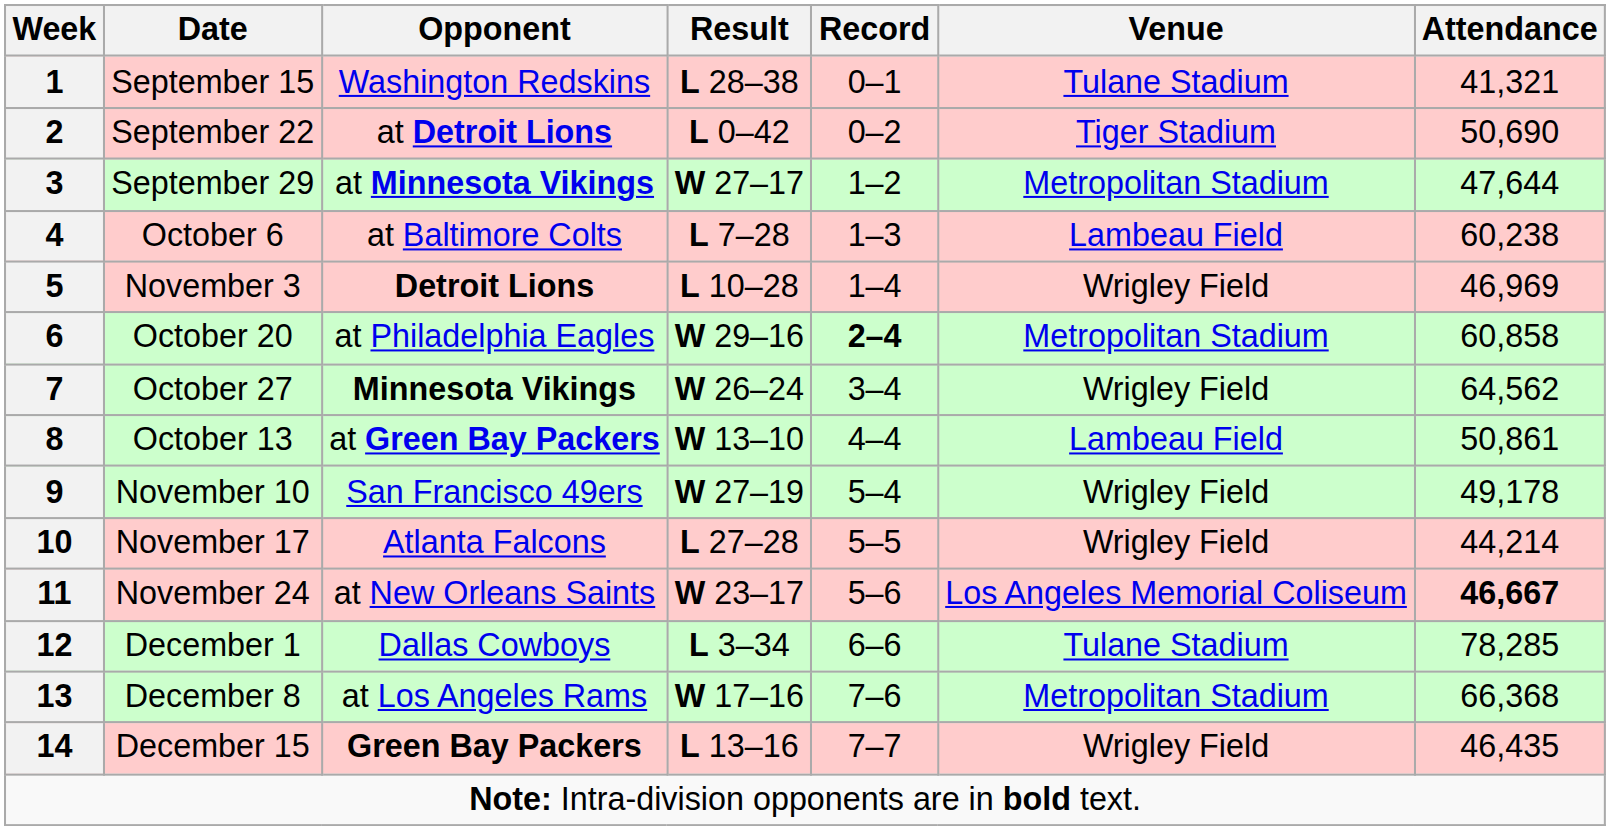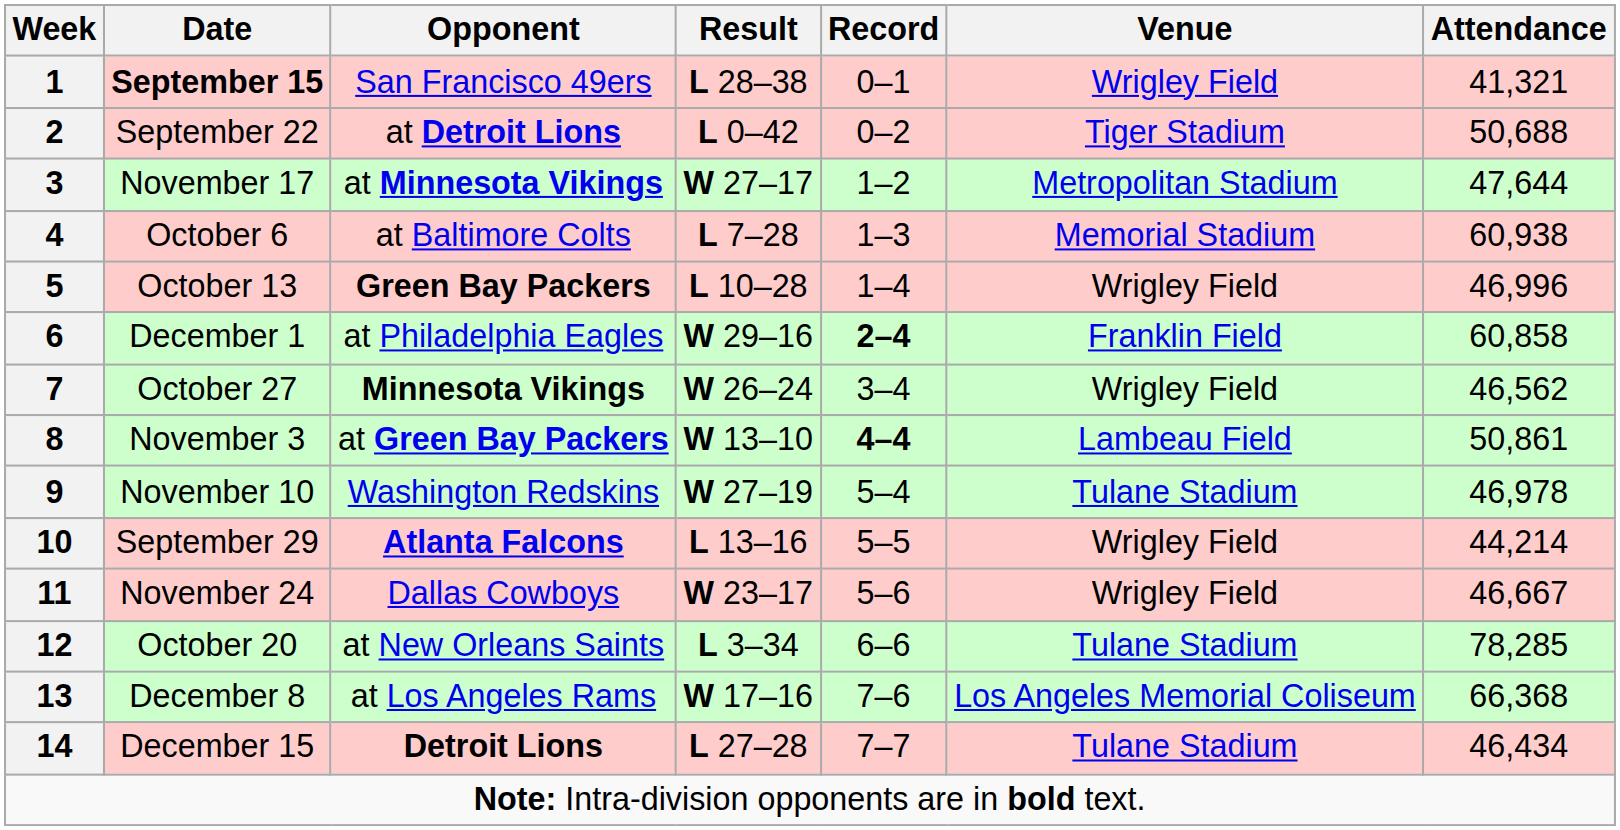(213, 81) normal -> (217, 81) bold
(494, 81) Washington Redskins -> (503, 81) San Francisco 49ers
(1176, 81) Tulane Stadium -> (1185, 81) Wrigley Field
(1510, 132) 50,690 -> (1519, 132) 50,688
(213, 183) September 29 -> (217, 183) November 17
(1176, 235) Lambeau Field -> (1185, 235) Memorial Stadium
(1510, 235) 60,238 -> (1519, 235) 60,938
(213, 286) November 3 -> (217, 286) October 13
(494, 286) Detroit Lions -> (503, 286) Green Bay Packers
(1510, 286) 46,969 -> (1519, 286) 46,996
(213, 337) October 20 -> (217, 337) December 1
(1176, 337) Metropolitan Stadium -> (1185, 337) Franklin Field
(1510, 388) 64,562 -> (1519, 388) 46,562
(213, 440) October 13 -> (217, 440) November 3
(875, 440) normal -> (884, 440) bold
(494, 491) San Francisco 49ers -> (503, 491) Washington Redskins
(1176, 491) Wrigley Field -> (1185, 491) Tulane Stadium
(1510, 491) 49,178 -> (1519, 491) 46,978
(213, 542) November 17 -> (217, 542) September 29
(494, 542) normal -> (503, 542) bold
(739, 542) L 27–28 -> (748, 542) L 13–16
(494, 593) at New Orleans Saints -> (503, 593) Dallas Cowboys
(1176, 593) Los Angeles Memorial Coliseum -> (1185, 593) Wrigley Field
(1510, 593) bold -> (1519, 593) normal
(213, 645) December 1 -> (217, 645) October 20
(494, 645) Dallas Cowboys -> (503, 645) at New Orleans Saints
(1176, 696) Metropolitan Stadium -> (1185, 696) Los Angeles Memorial Coliseum
(494, 747) Green Bay Packers -> (503, 747) Detroit Lions
(739, 747) L 13–16 -> (748, 747) L 27–28
(1176, 747) Wrigley Field -> (1185, 747) Tulane Stadium
(1510, 747) 46,435 -> (1519, 747) 46,434
